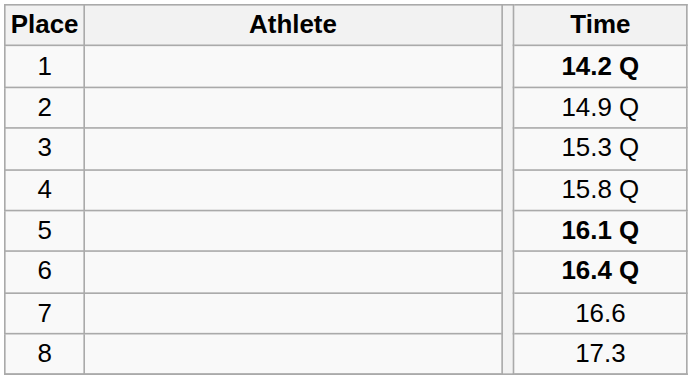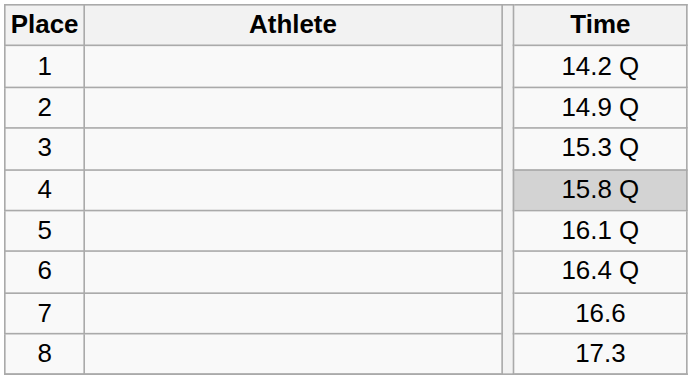(600, 66) bold -> (600, 66) normal
(600, 189) no background -> (600, 189) lightgrey background
(600, 230) bold -> (600, 230) normal
(600, 271) bold -> (600, 271) normal
